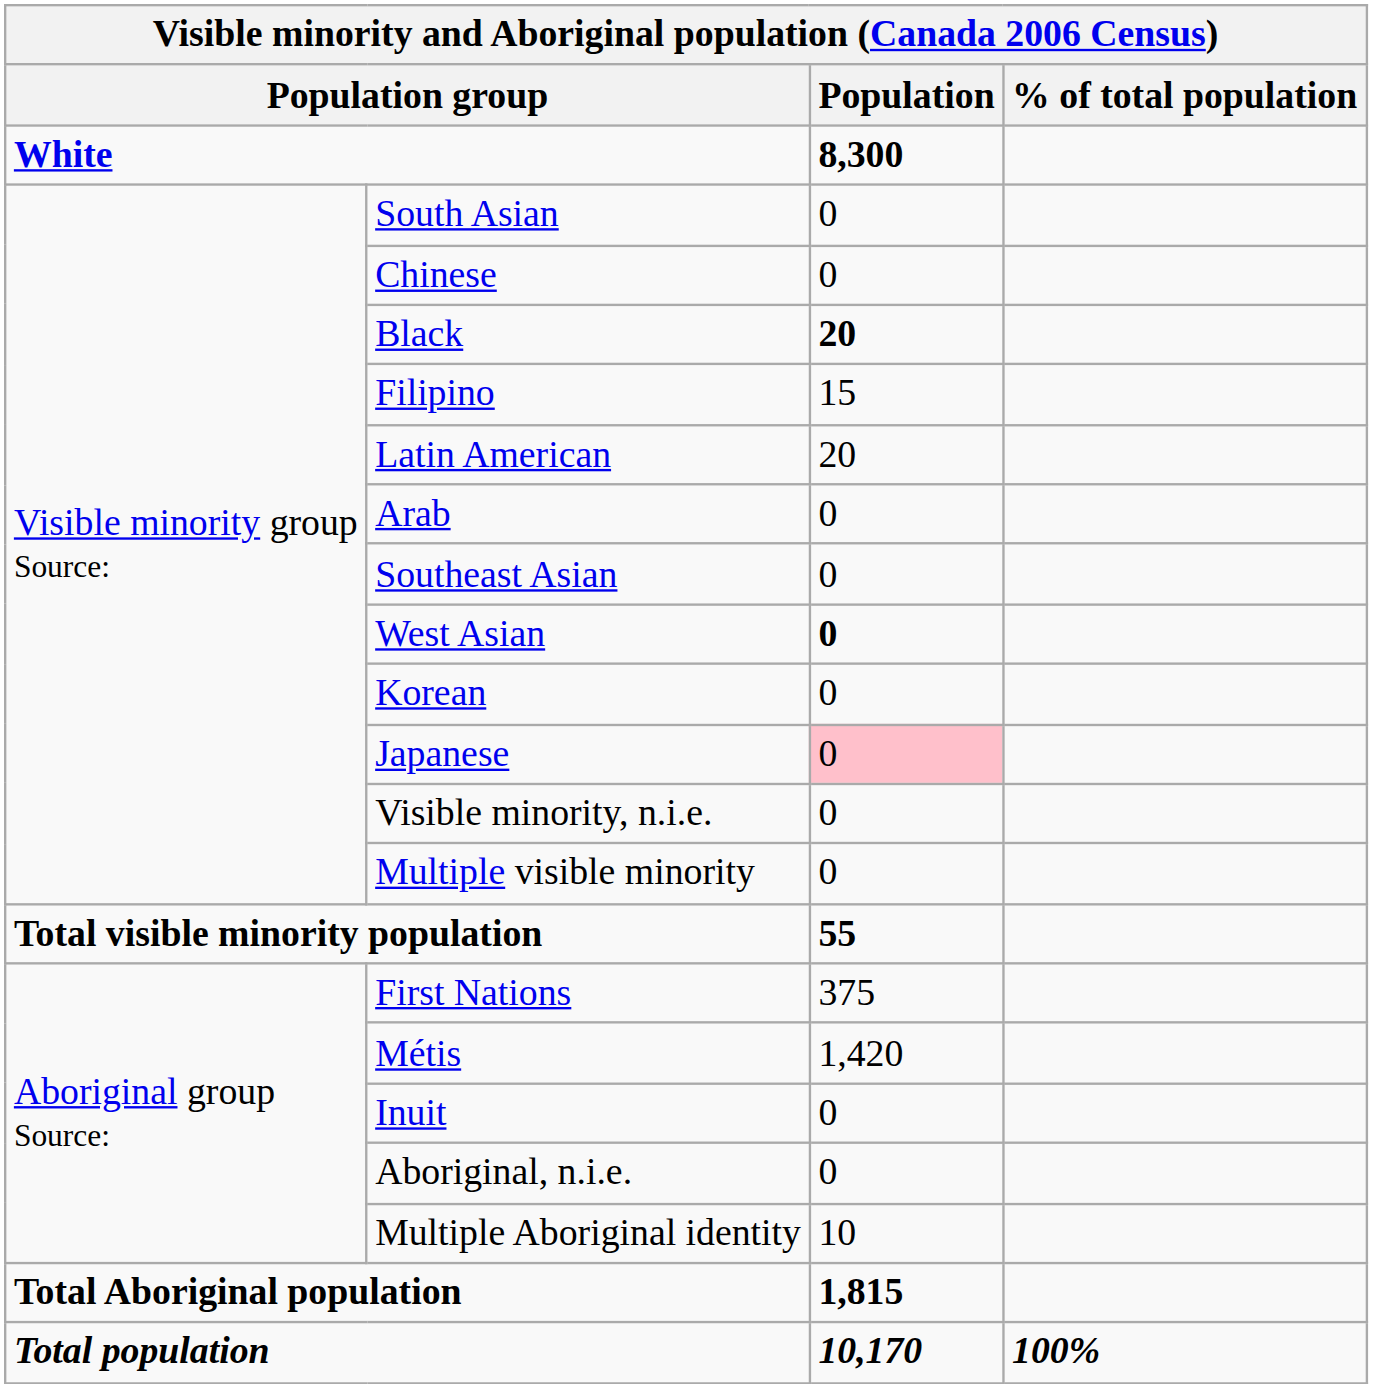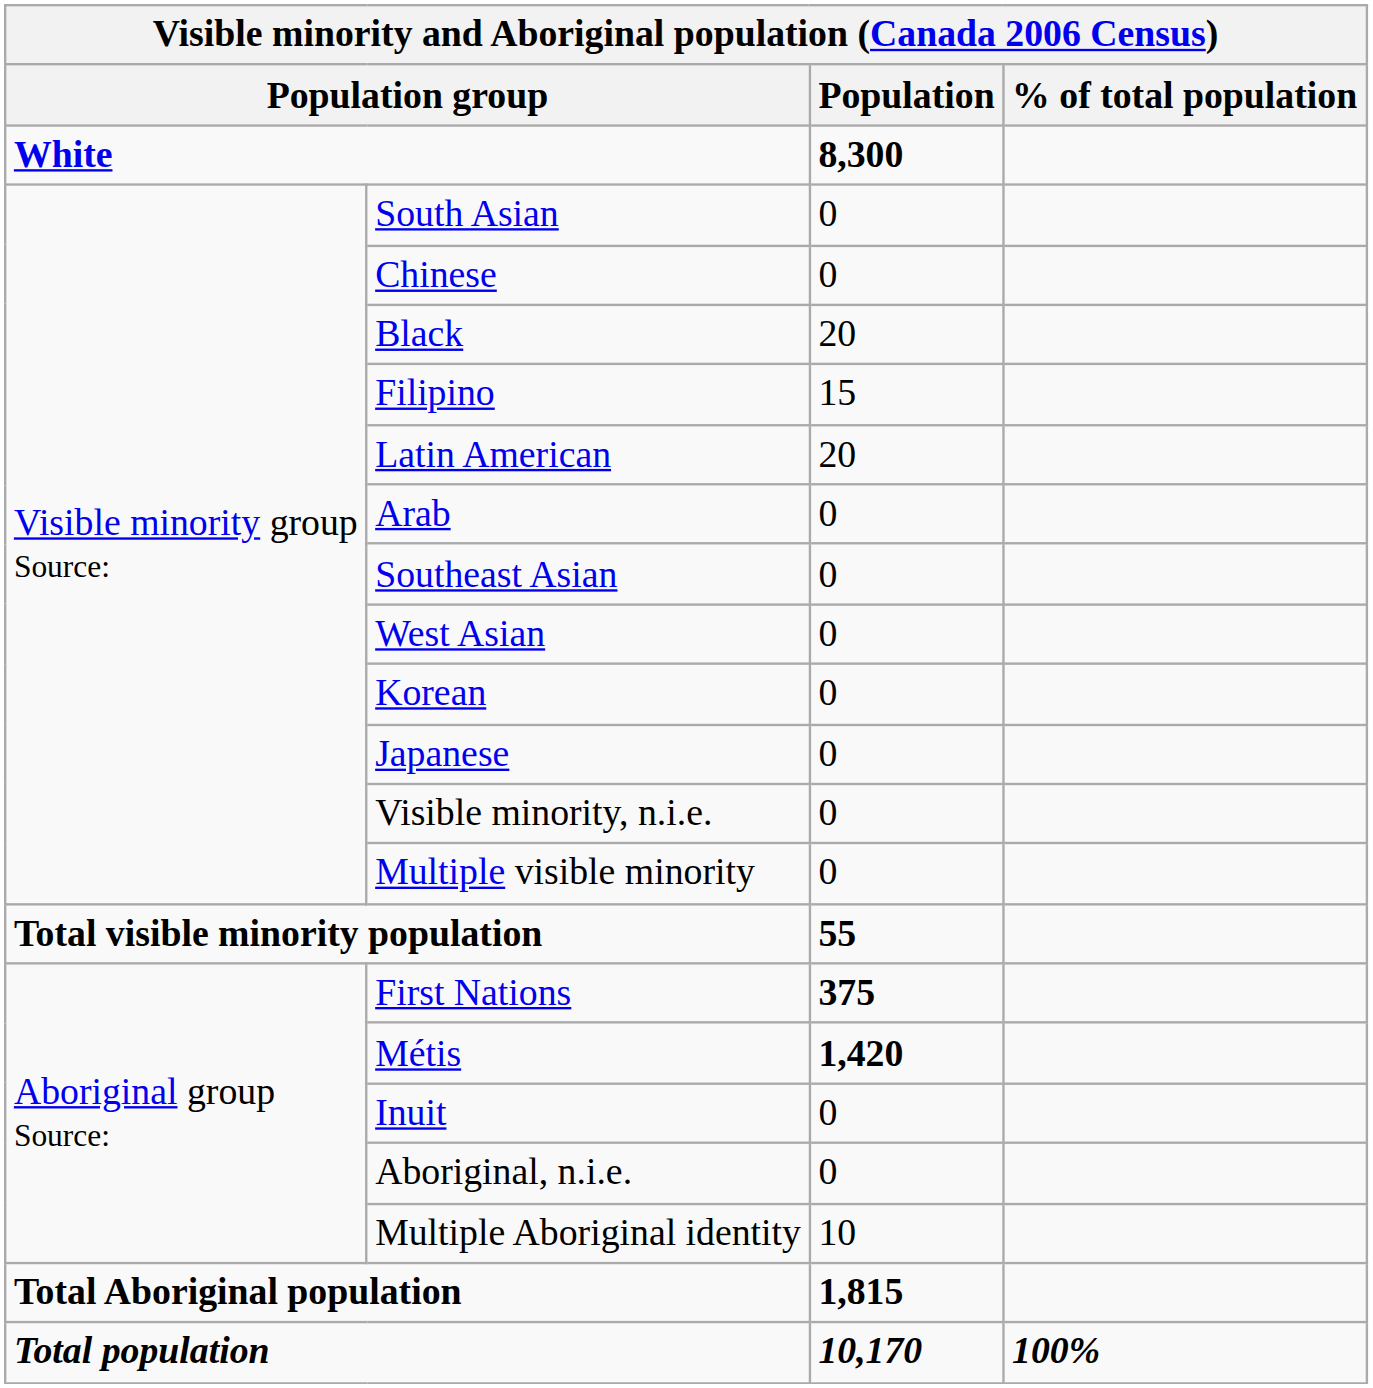(837, 333) bold -> (837, 333) normal
(828, 633) bold -> (828, 633) normal
(828, 753) pink background -> (828, 753) no background
(847, 992) normal -> (847, 992) bold
(861, 1052) normal -> (861, 1052) bold
